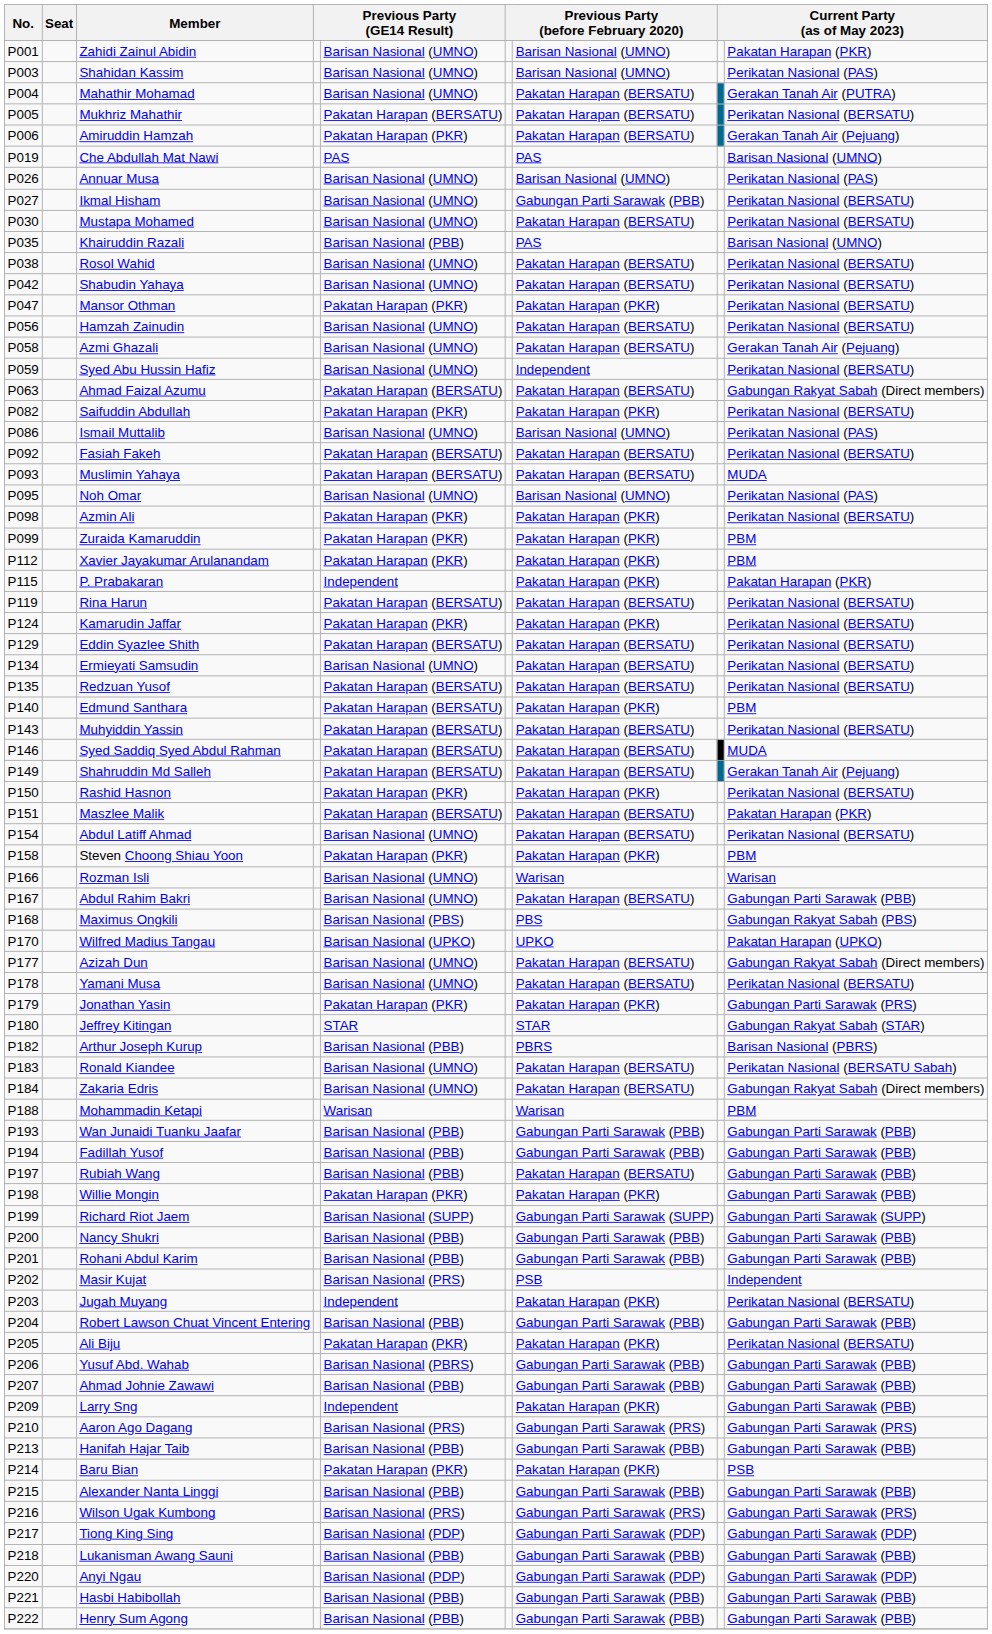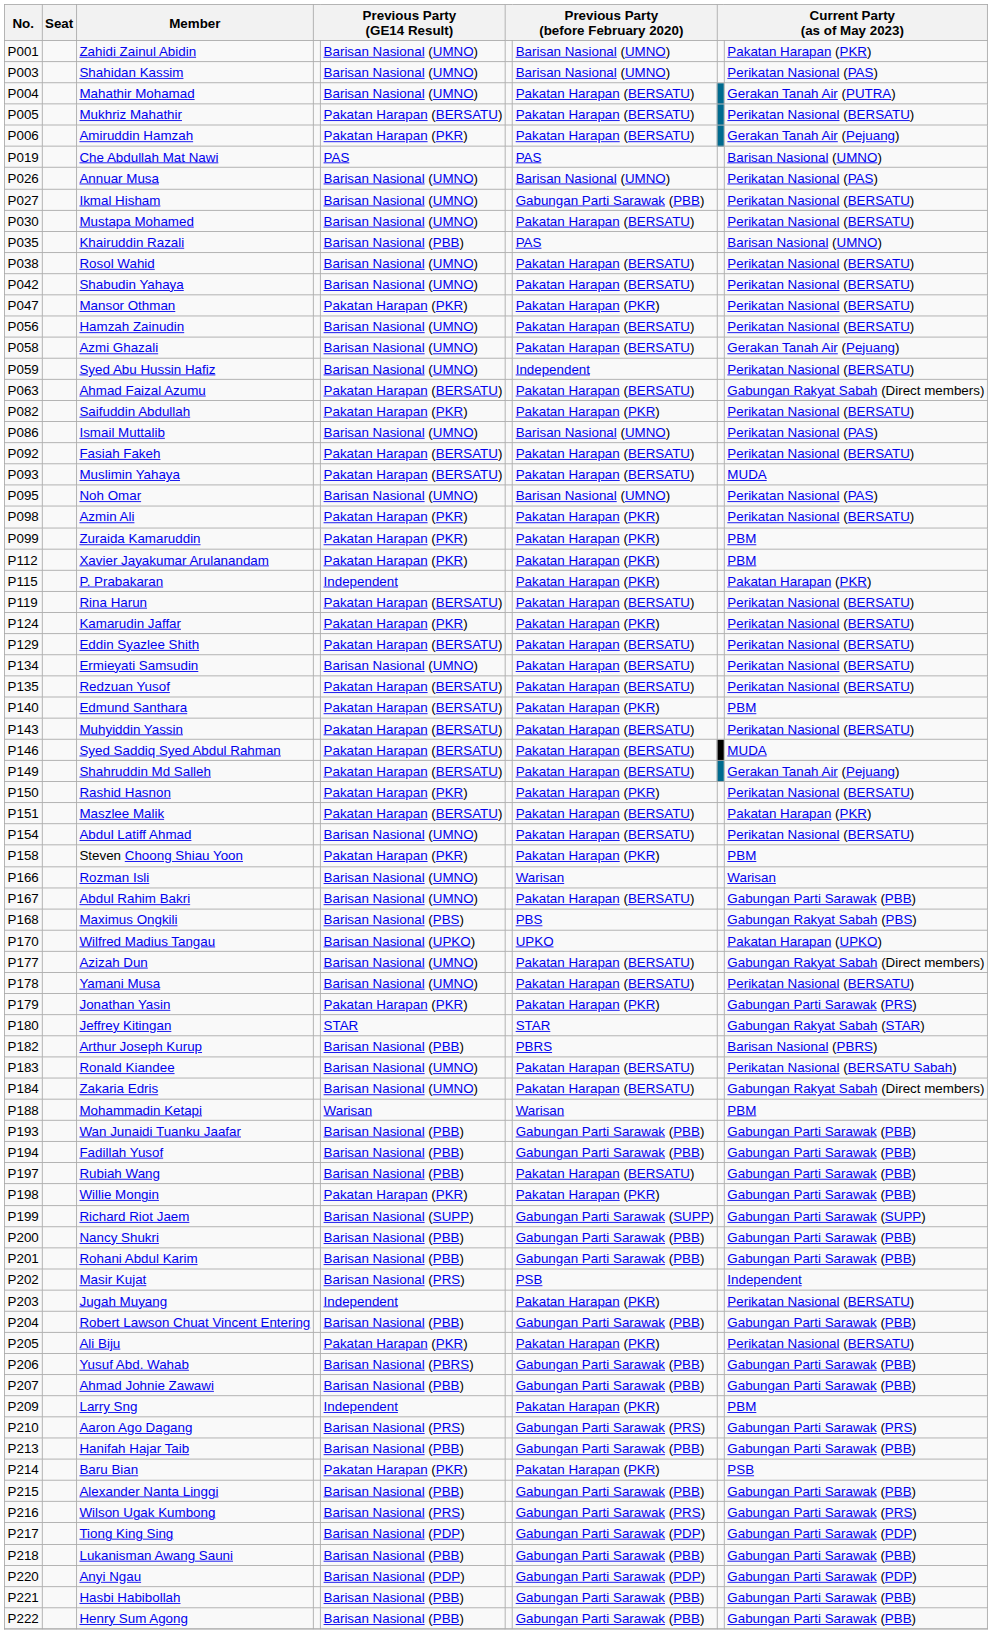(822, 1407) Gabungan Parti Sarawak (PBB) -> (742, 1407) PBM
